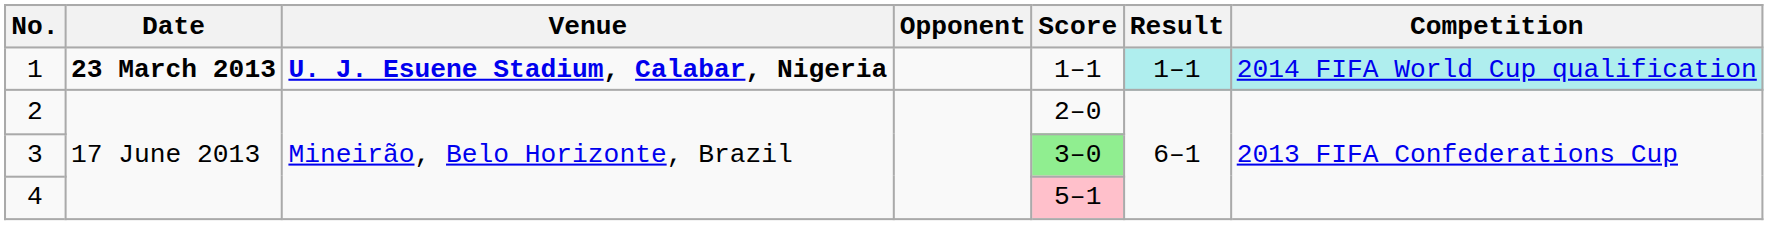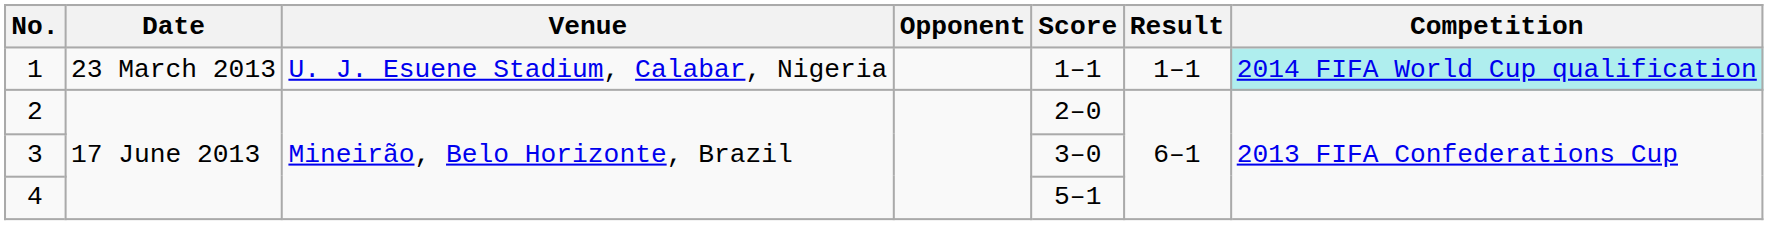(173, 69) bold -> (173, 69) normal
(588, 69) bold -> (588, 69) normal
(1177, 69) paleturquoise background -> (1177, 69) no background
(1078, 155) lightgreen background -> (1078, 155) no background
(1078, 198) pink background -> (1078, 198) no background
